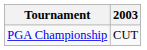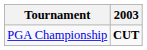(126, 35) normal -> (126, 35) bold
